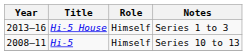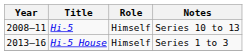rows swapped: (62, 42) <-> (79, 27)
